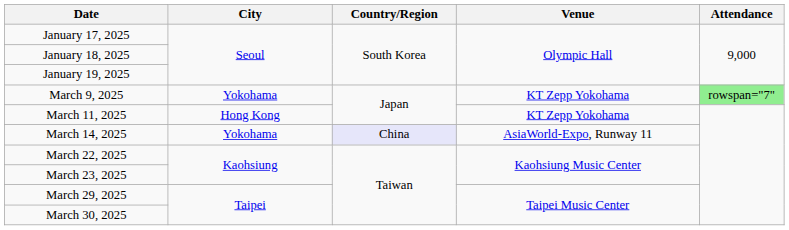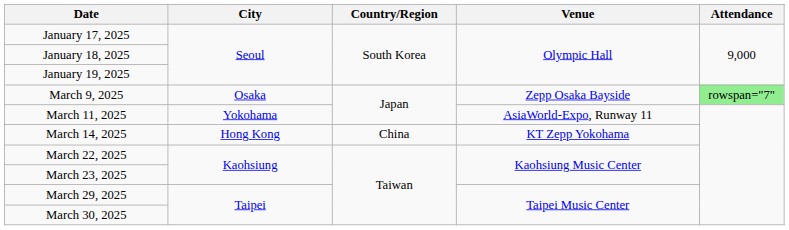(250, 94) Yokohama -> (250, 94) Osaka
(578, 94) KT Zepp Yokohama -> (578, 94) Zepp Osaka Bayside
(250, 114) Hong Kong -> (250, 114) Yokohama
(578, 114) KT Zepp Yokohama -> (578, 114) AsiaWorld-Expo, Runway 11
(250, 134) Yokohama -> (250, 134) Hong Kong
(394, 134) lavender background -> (394, 134) no background
(578, 134) AsiaWorld-Expo, Runway 11 -> (578, 134) KT Zepp Yokohama
